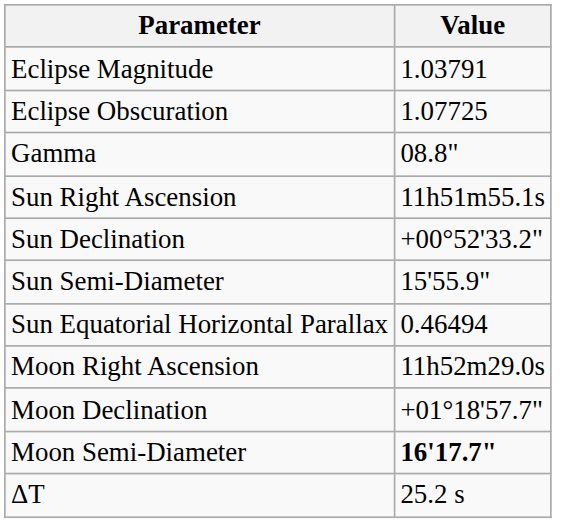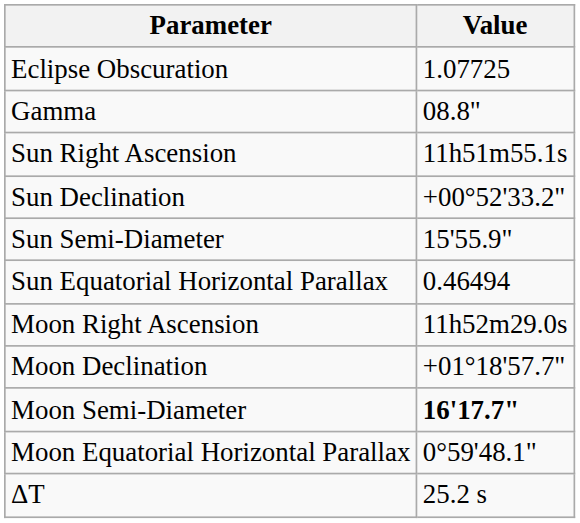- row: (112, 68)
+ row: (211, 452)
